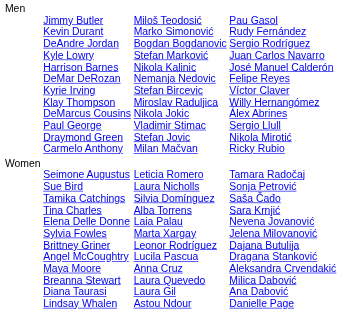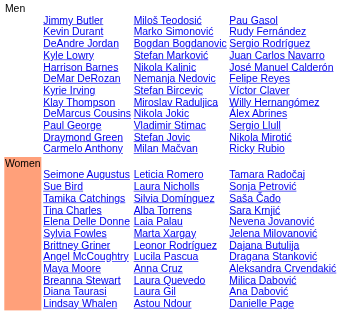(23, 163) no background -> (23, 163) lightsalmon background
